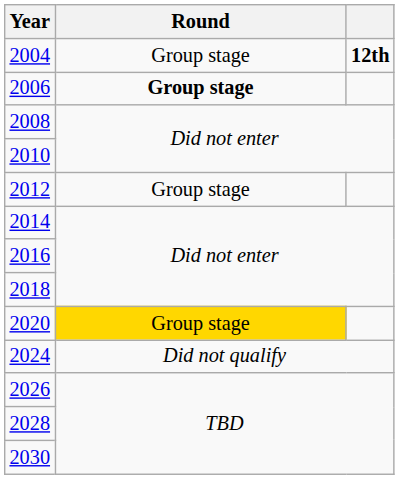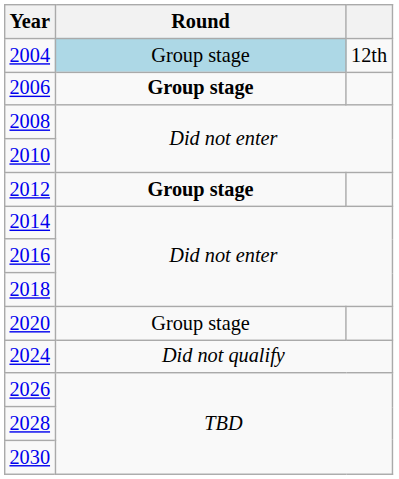(201, 55) no background -> (201, 55) lightblue background
(370, 55) bold -> (369, 55) normal
(201, 189) normal -> (201, 189) bold
(201, 323) gold background -> (201, 323) no background
